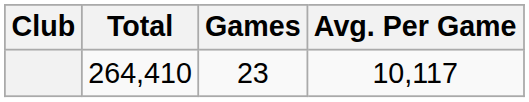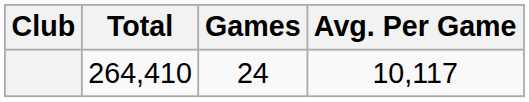(253, 72) 23 -> (253, 72) 24
